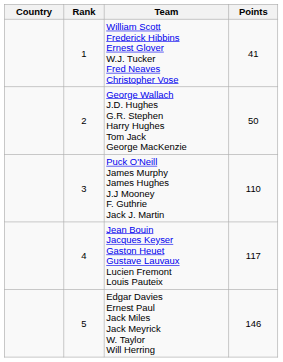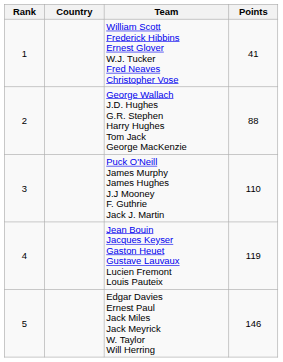columns swapped: (84, 12) <-> (34, 12)
(253, 121) 50 -> (253, 121) 88
(253, 256) 117 -> (253, 256) 119
